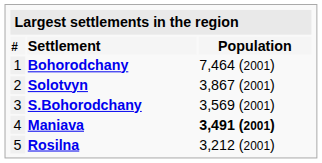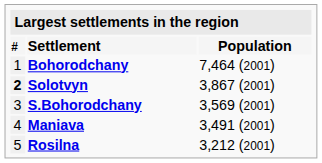(18, 85) normal -> (18, 85) bold
(237, 124) bold -> (237, 124) normal
